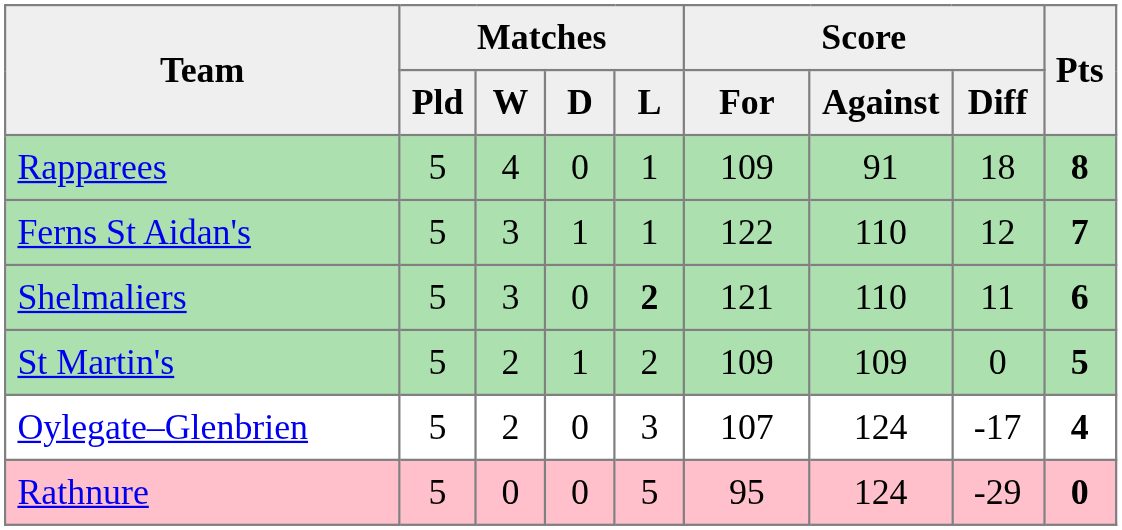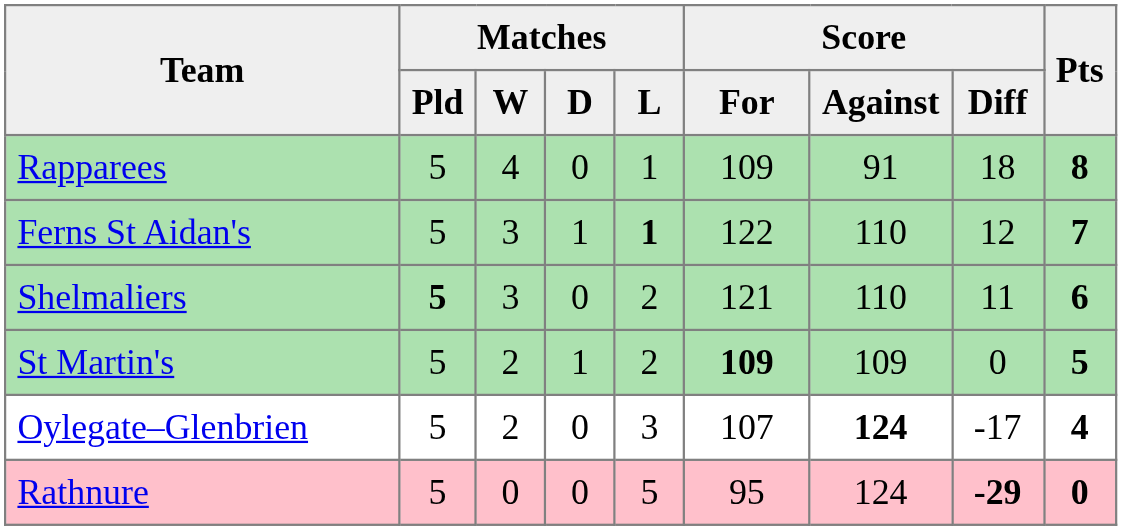(649, 231) normal -> (649, 231) bold
(438, 296) normal -> (438, 296) bold
(649, 296) bold -> (649, 296) normal
(747, 361) normal -> (747, 361) bold
(881, 426) normal -> (881, 426) bold
(998, 491) normal -> (998, 491) bold
